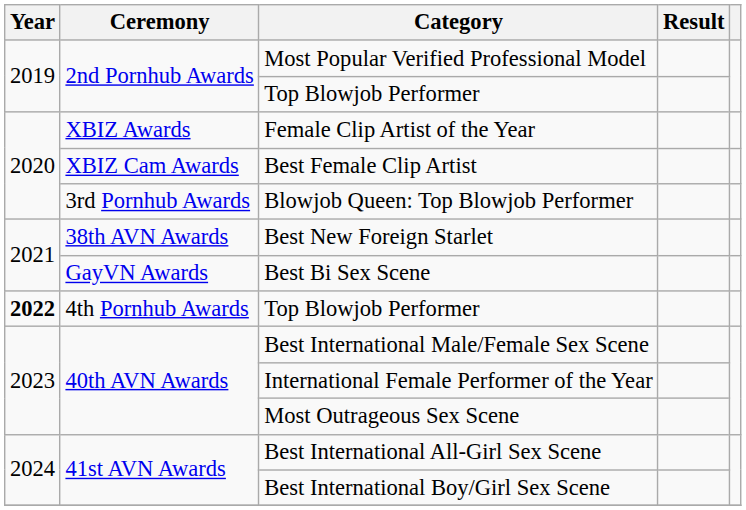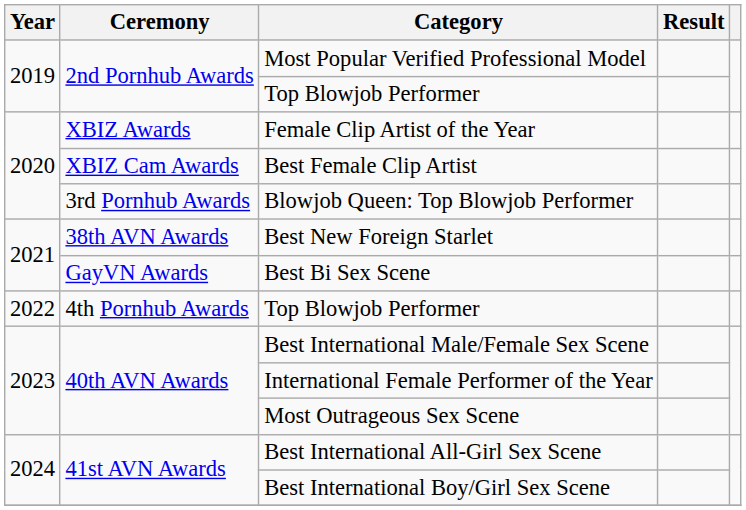(32, 308) bold -> (32, 308) normal
